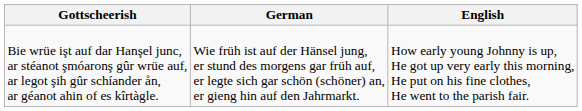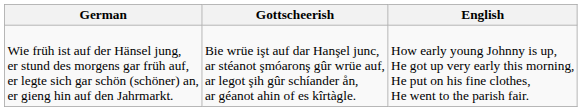columns swapped: (97, 15) <-> (289, 15)
